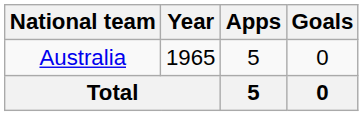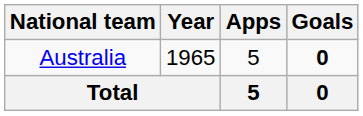(322, 57) normal -> (322, 57) bold
